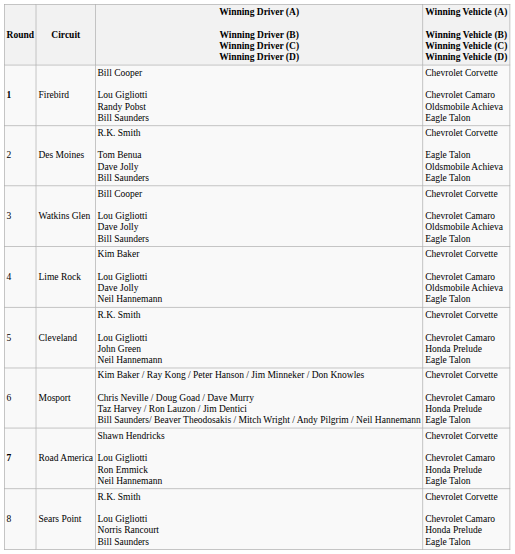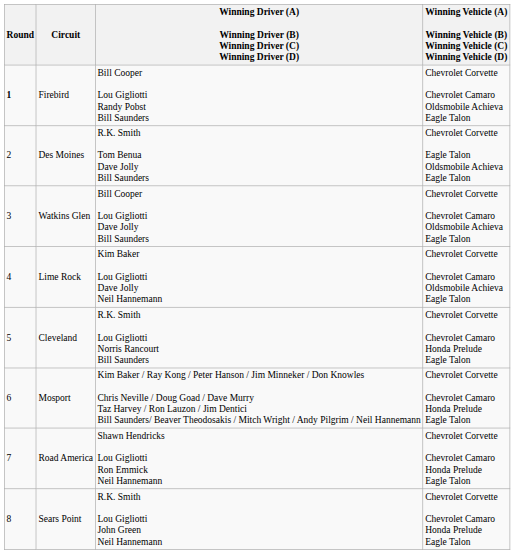(130, 337) R.K. Smith Lou Gigliotti John Green Neil Hannemann -> (128, 337) R.K. Smith Lou Gigliotti Norris Rancourt Bill Saunders
(9, 459) bold -> (9, 459) normal
(128, 519) R.K. Smith Lou Gigliotti Norris Rancourt Bill Saunders -> (130, 519) R.K. Smith Lou Gigliotti John Green Neil Hannemann
